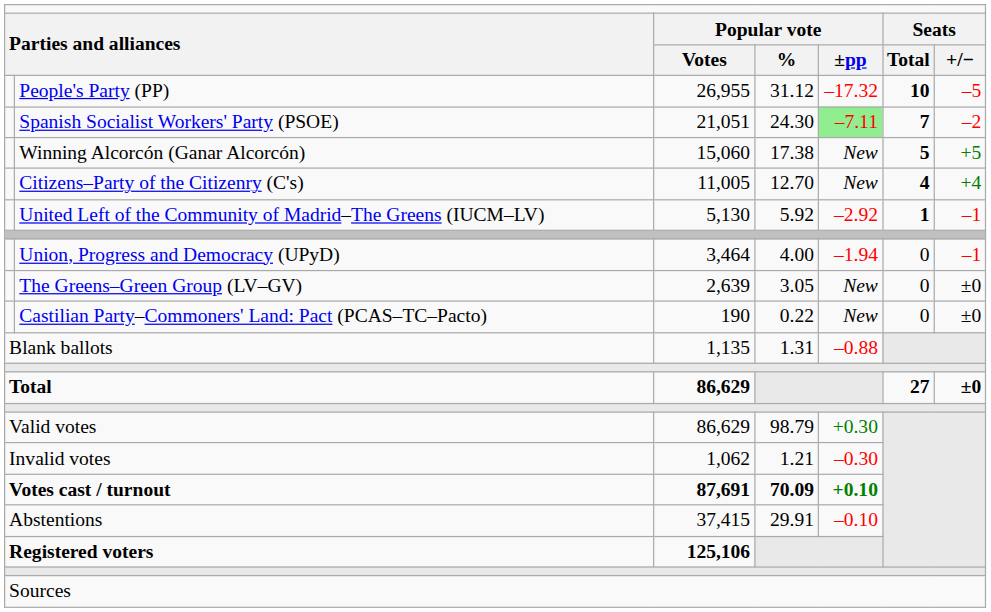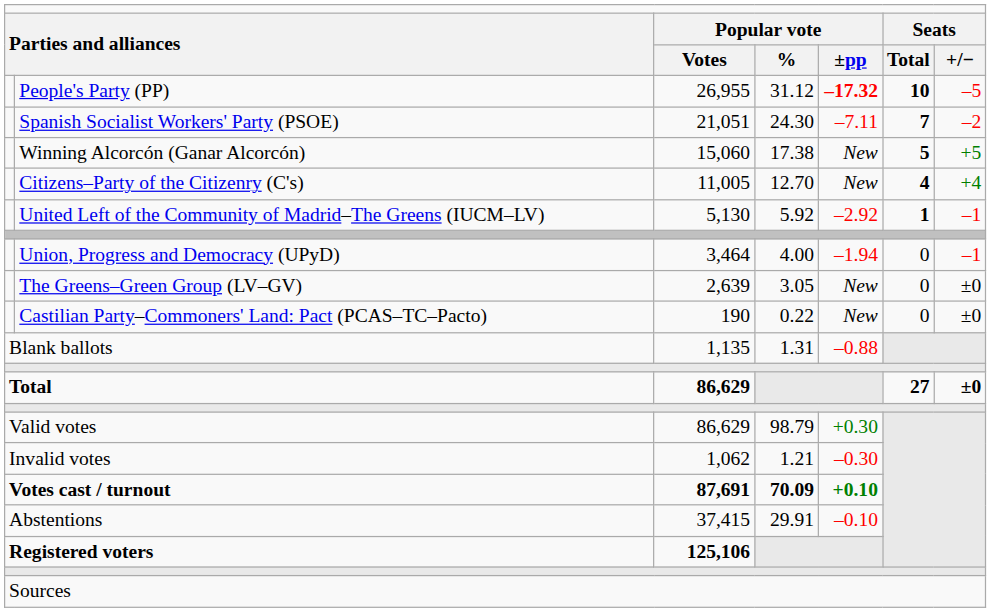(851, 90) normal -> (851, 90) bold
(856, 121) lightgreen background -> (856, 121) no background
